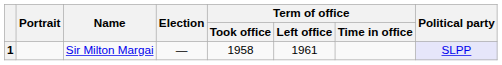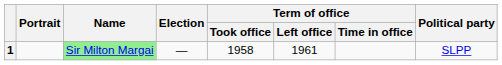(110, 50) no background -> (110, 50) lightgreen background
(456, 50) lavender background -> (456, 50) no background
